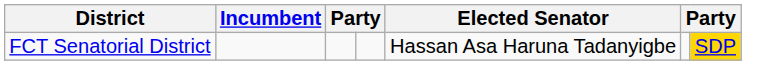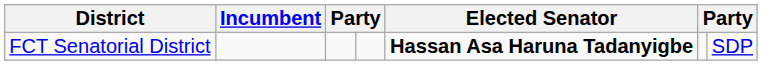(533, 46) normal -> (542, 46) bold
(715, 46) gold background -> (732, 46) no background
